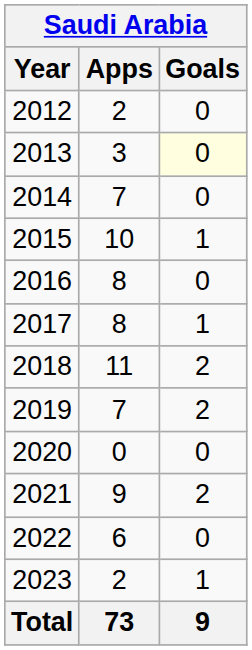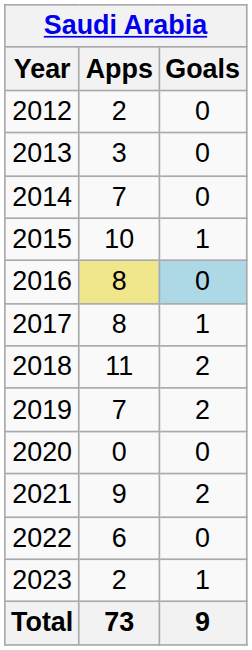(203, 153) lightyellow background -> (203, 153) no background
(119, 281) no background -> (119, 281) khaki background
(203, 281) no background -> (203, 281) lightblue background
